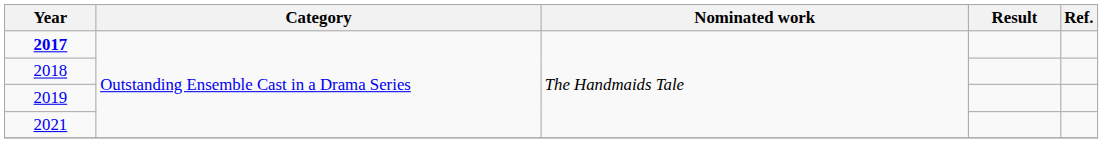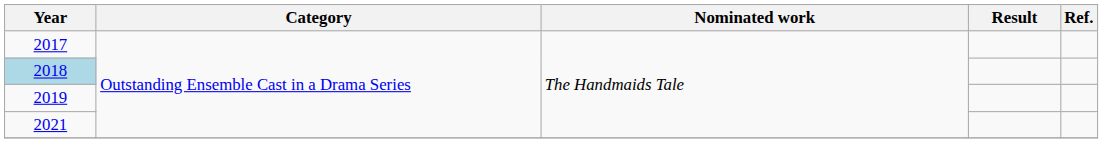(50, 44) bold -> (50, 44) normal
(50, 71) no background -> (50, 71) lightblue background
